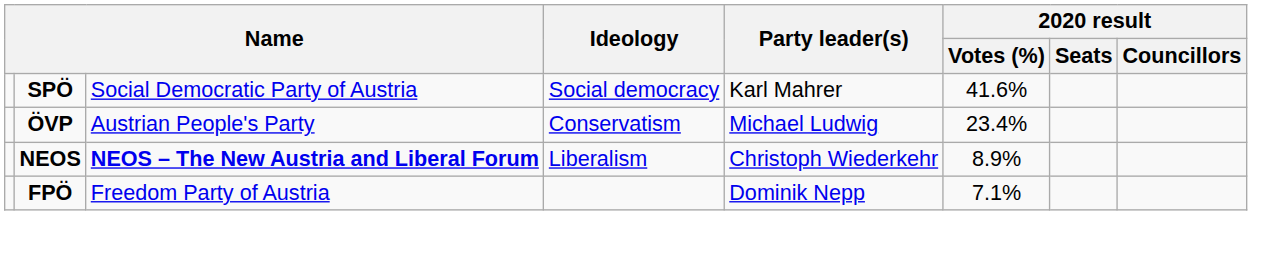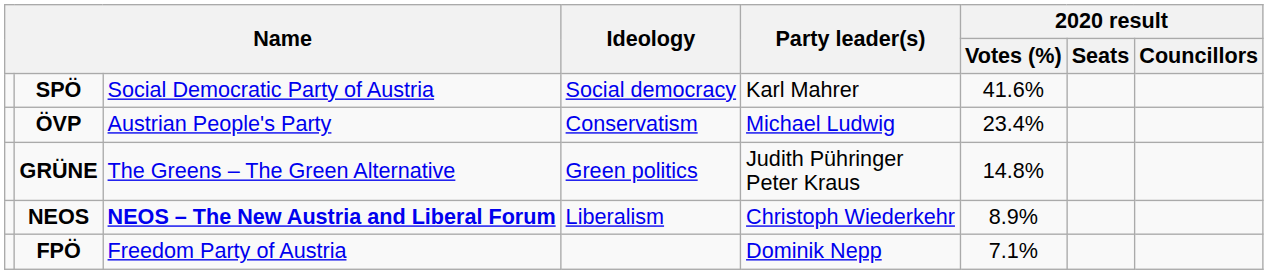+ row: (59, 170)
